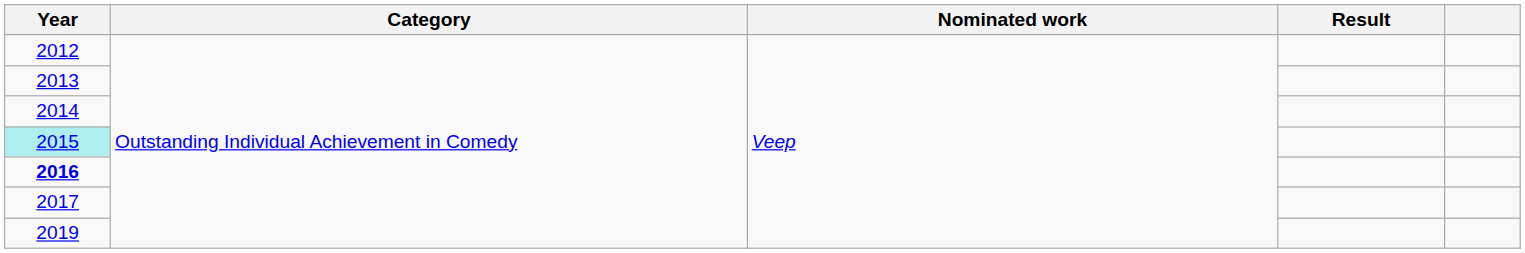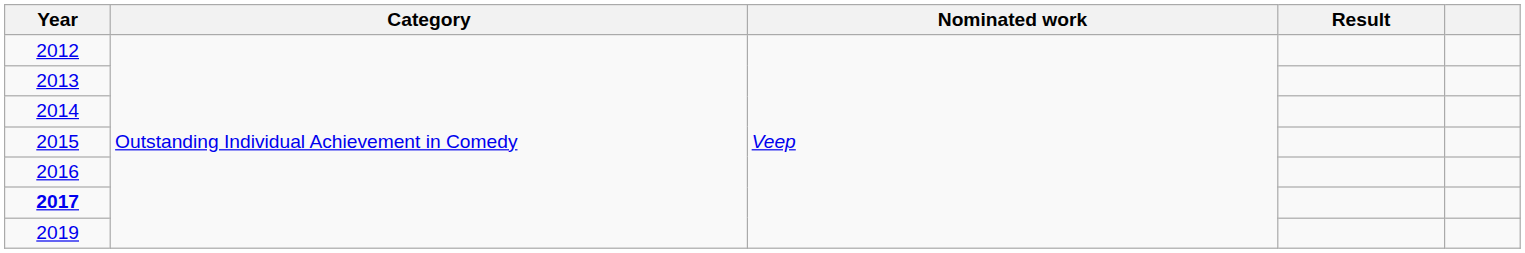(58, 141) paleturquoise background -> (58, 141) no background
(58, 171) bold -> (58, 171) normal
(58, 202) normal -> (58, 202) bold
